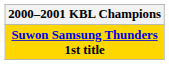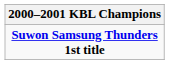(85, 42) gold background -> (85, 42) no background
